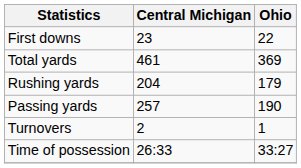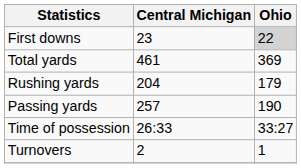(266, 38) no background -> (266, 38) lightgrey background
rows swapped: (40, 128) <-> (69, 151)
